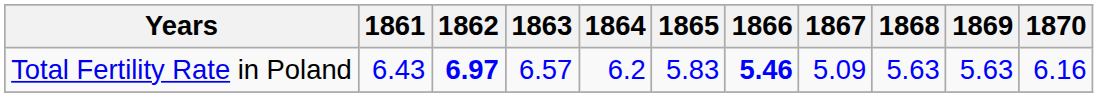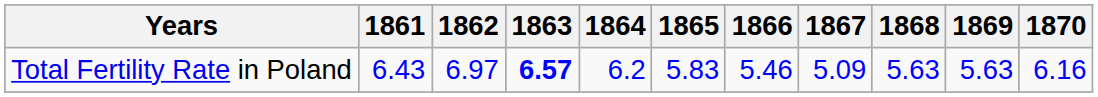(472, 69) bold -> (472, 69) normal
(546, 69) normal -> (546, 69) bold
(766, 69) bold -> (766, 69) normal
